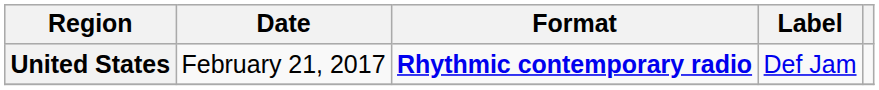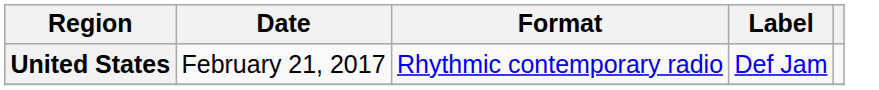(575, 63) bold -> (560, 63) normal
